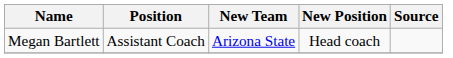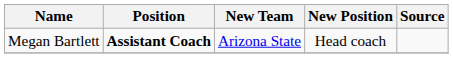(156, 40) normal -> (159, 40) bold
